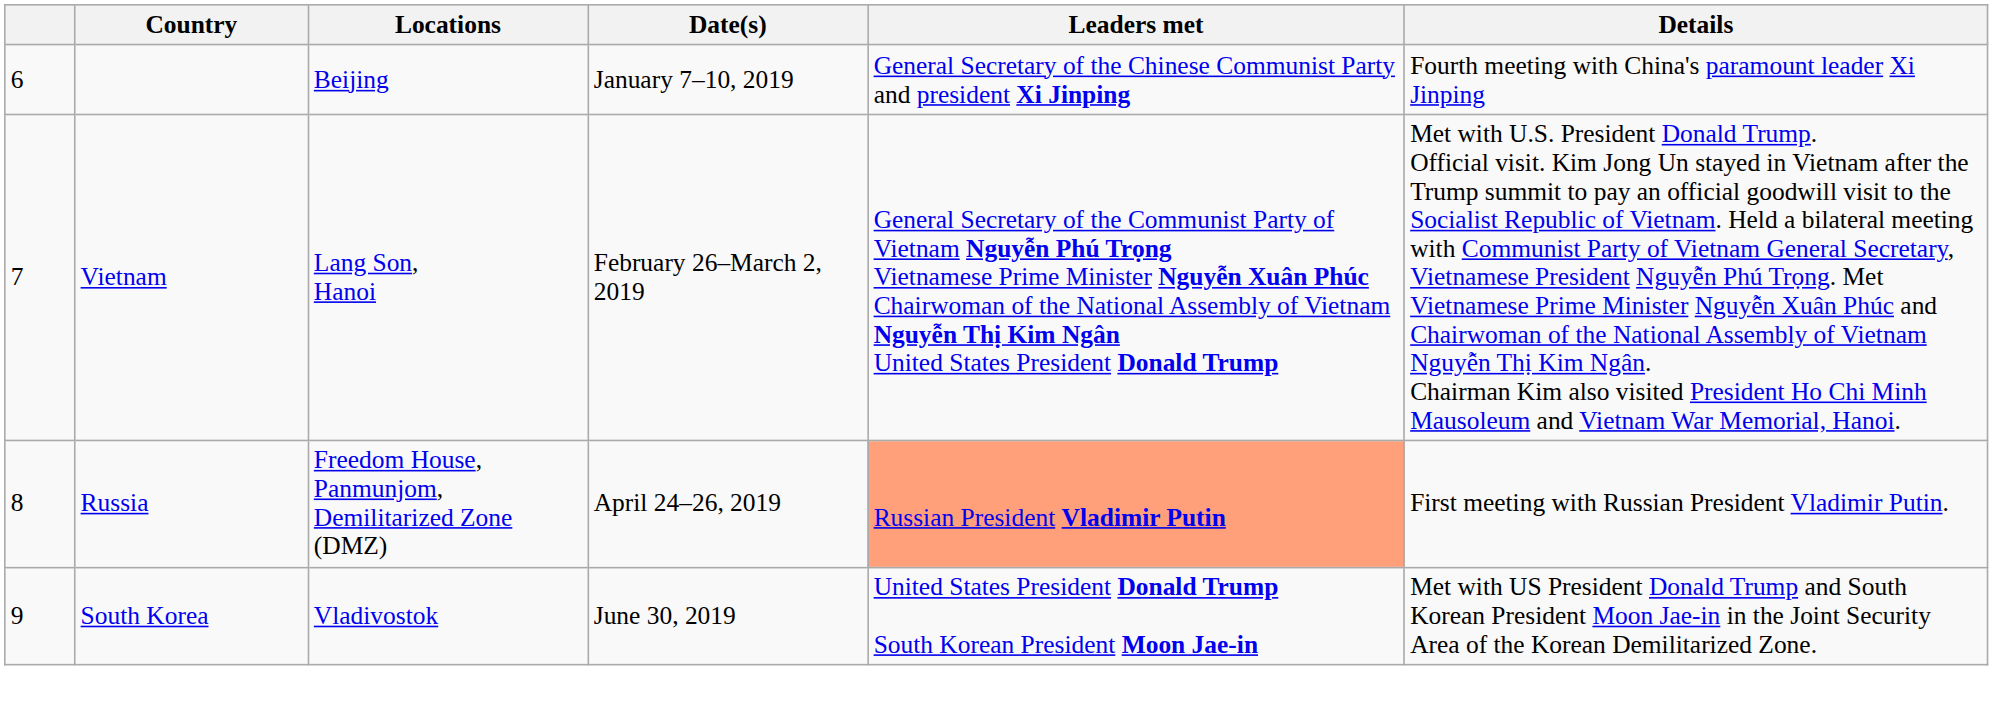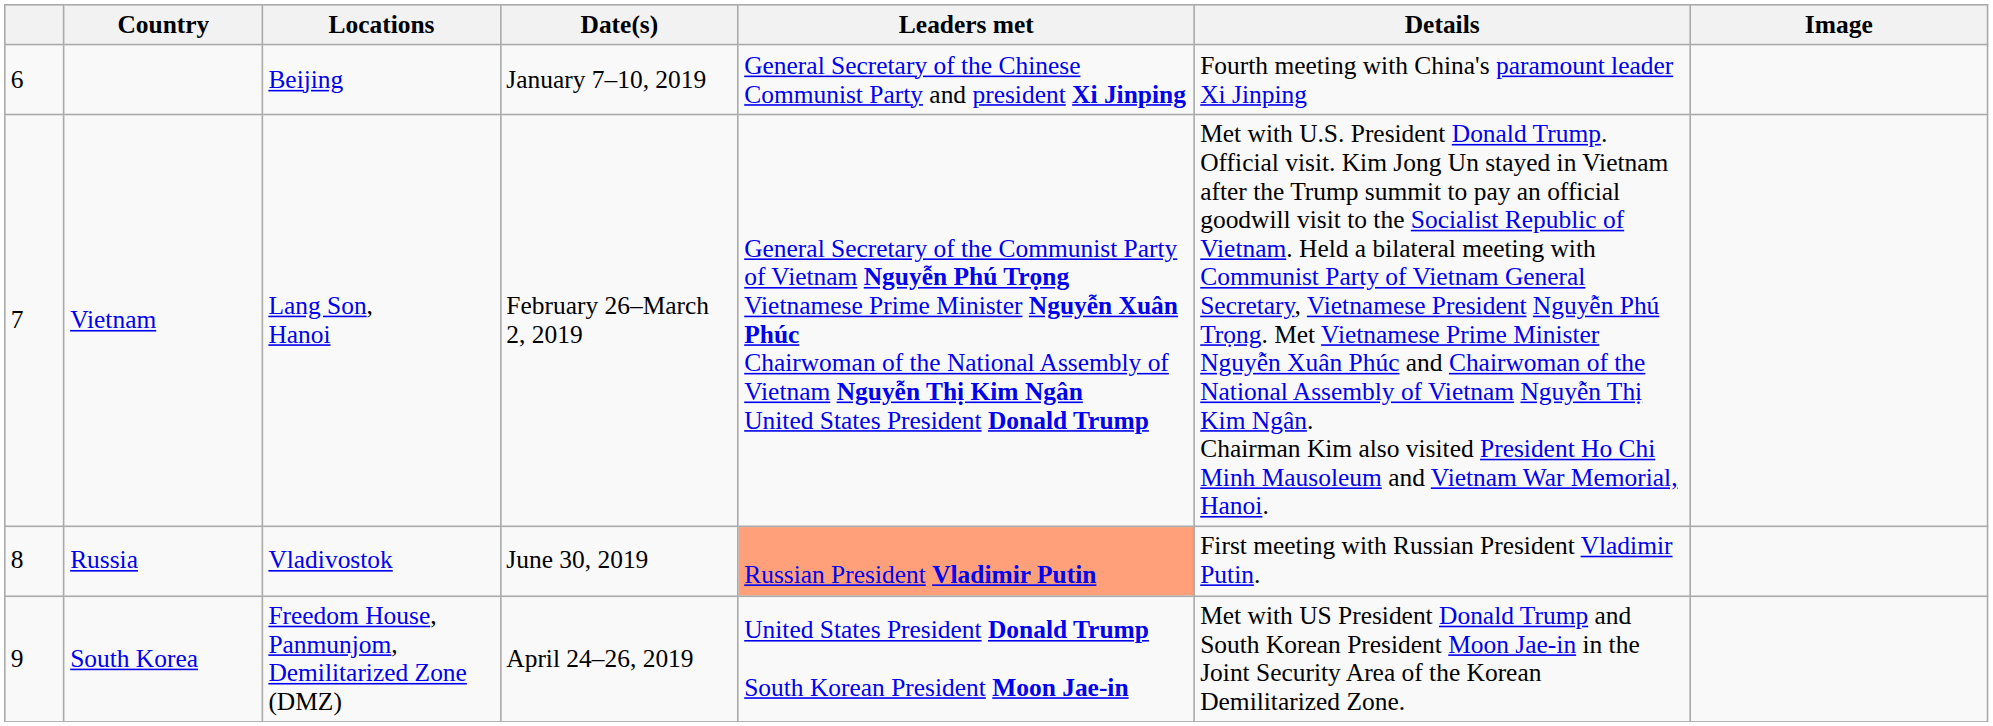+ column: (1839, 24)
(413, 503) Freedom House, Panmunjom, Demilitarized Zone (DMZ) -> (331, 560) Vladivostok
(687, 503) April 24–26, 2019 -> (577, 560) June 30, 2019
(376, 615) Vladivostok -> (368, 658) Freedom House, Panmunjom, Demilitarized Zone (DMZ)
(665, 615) June 30, 2019 -> (600, 658) April 24–26, 2019
